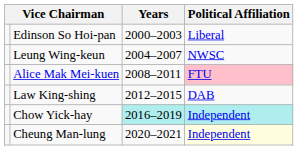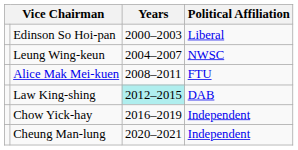(200, 74) pink background -> (200, 74) no background
(153, 94) no background -> (153, 94) paleturquoise background
(153, 114) paleturquoise background -> (153, 114) no background
(219, 114) paleturquoise background -> (219, 114) no background
(219, 134) lightyellow background -> (219, 134) no background
